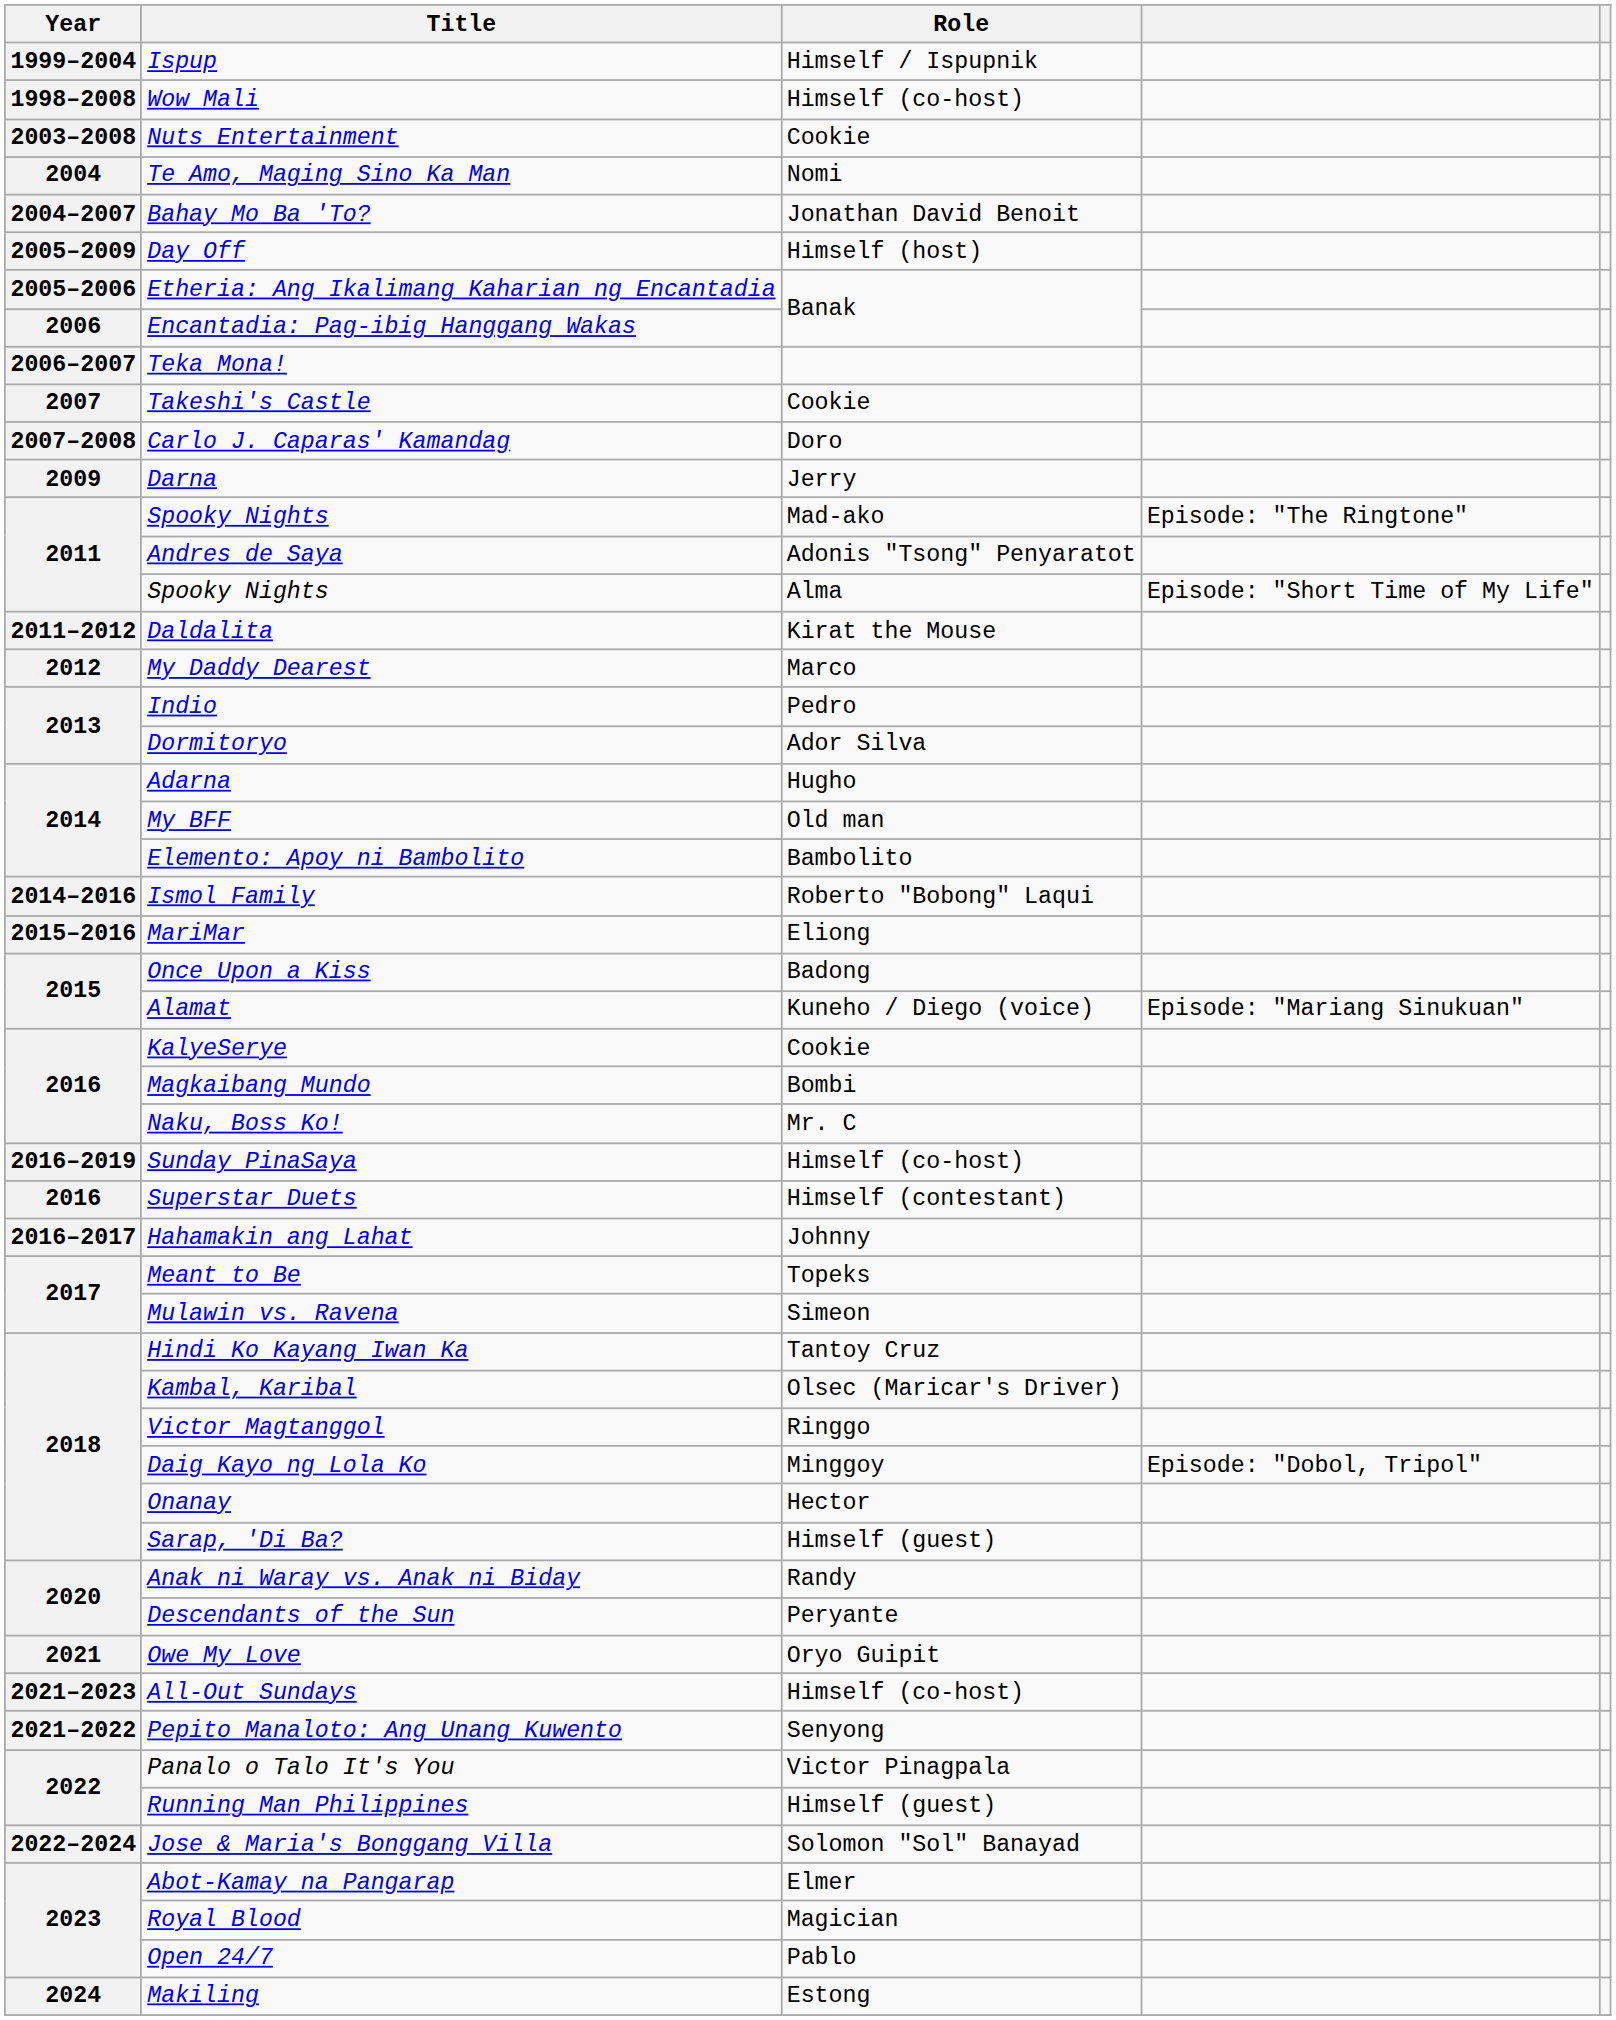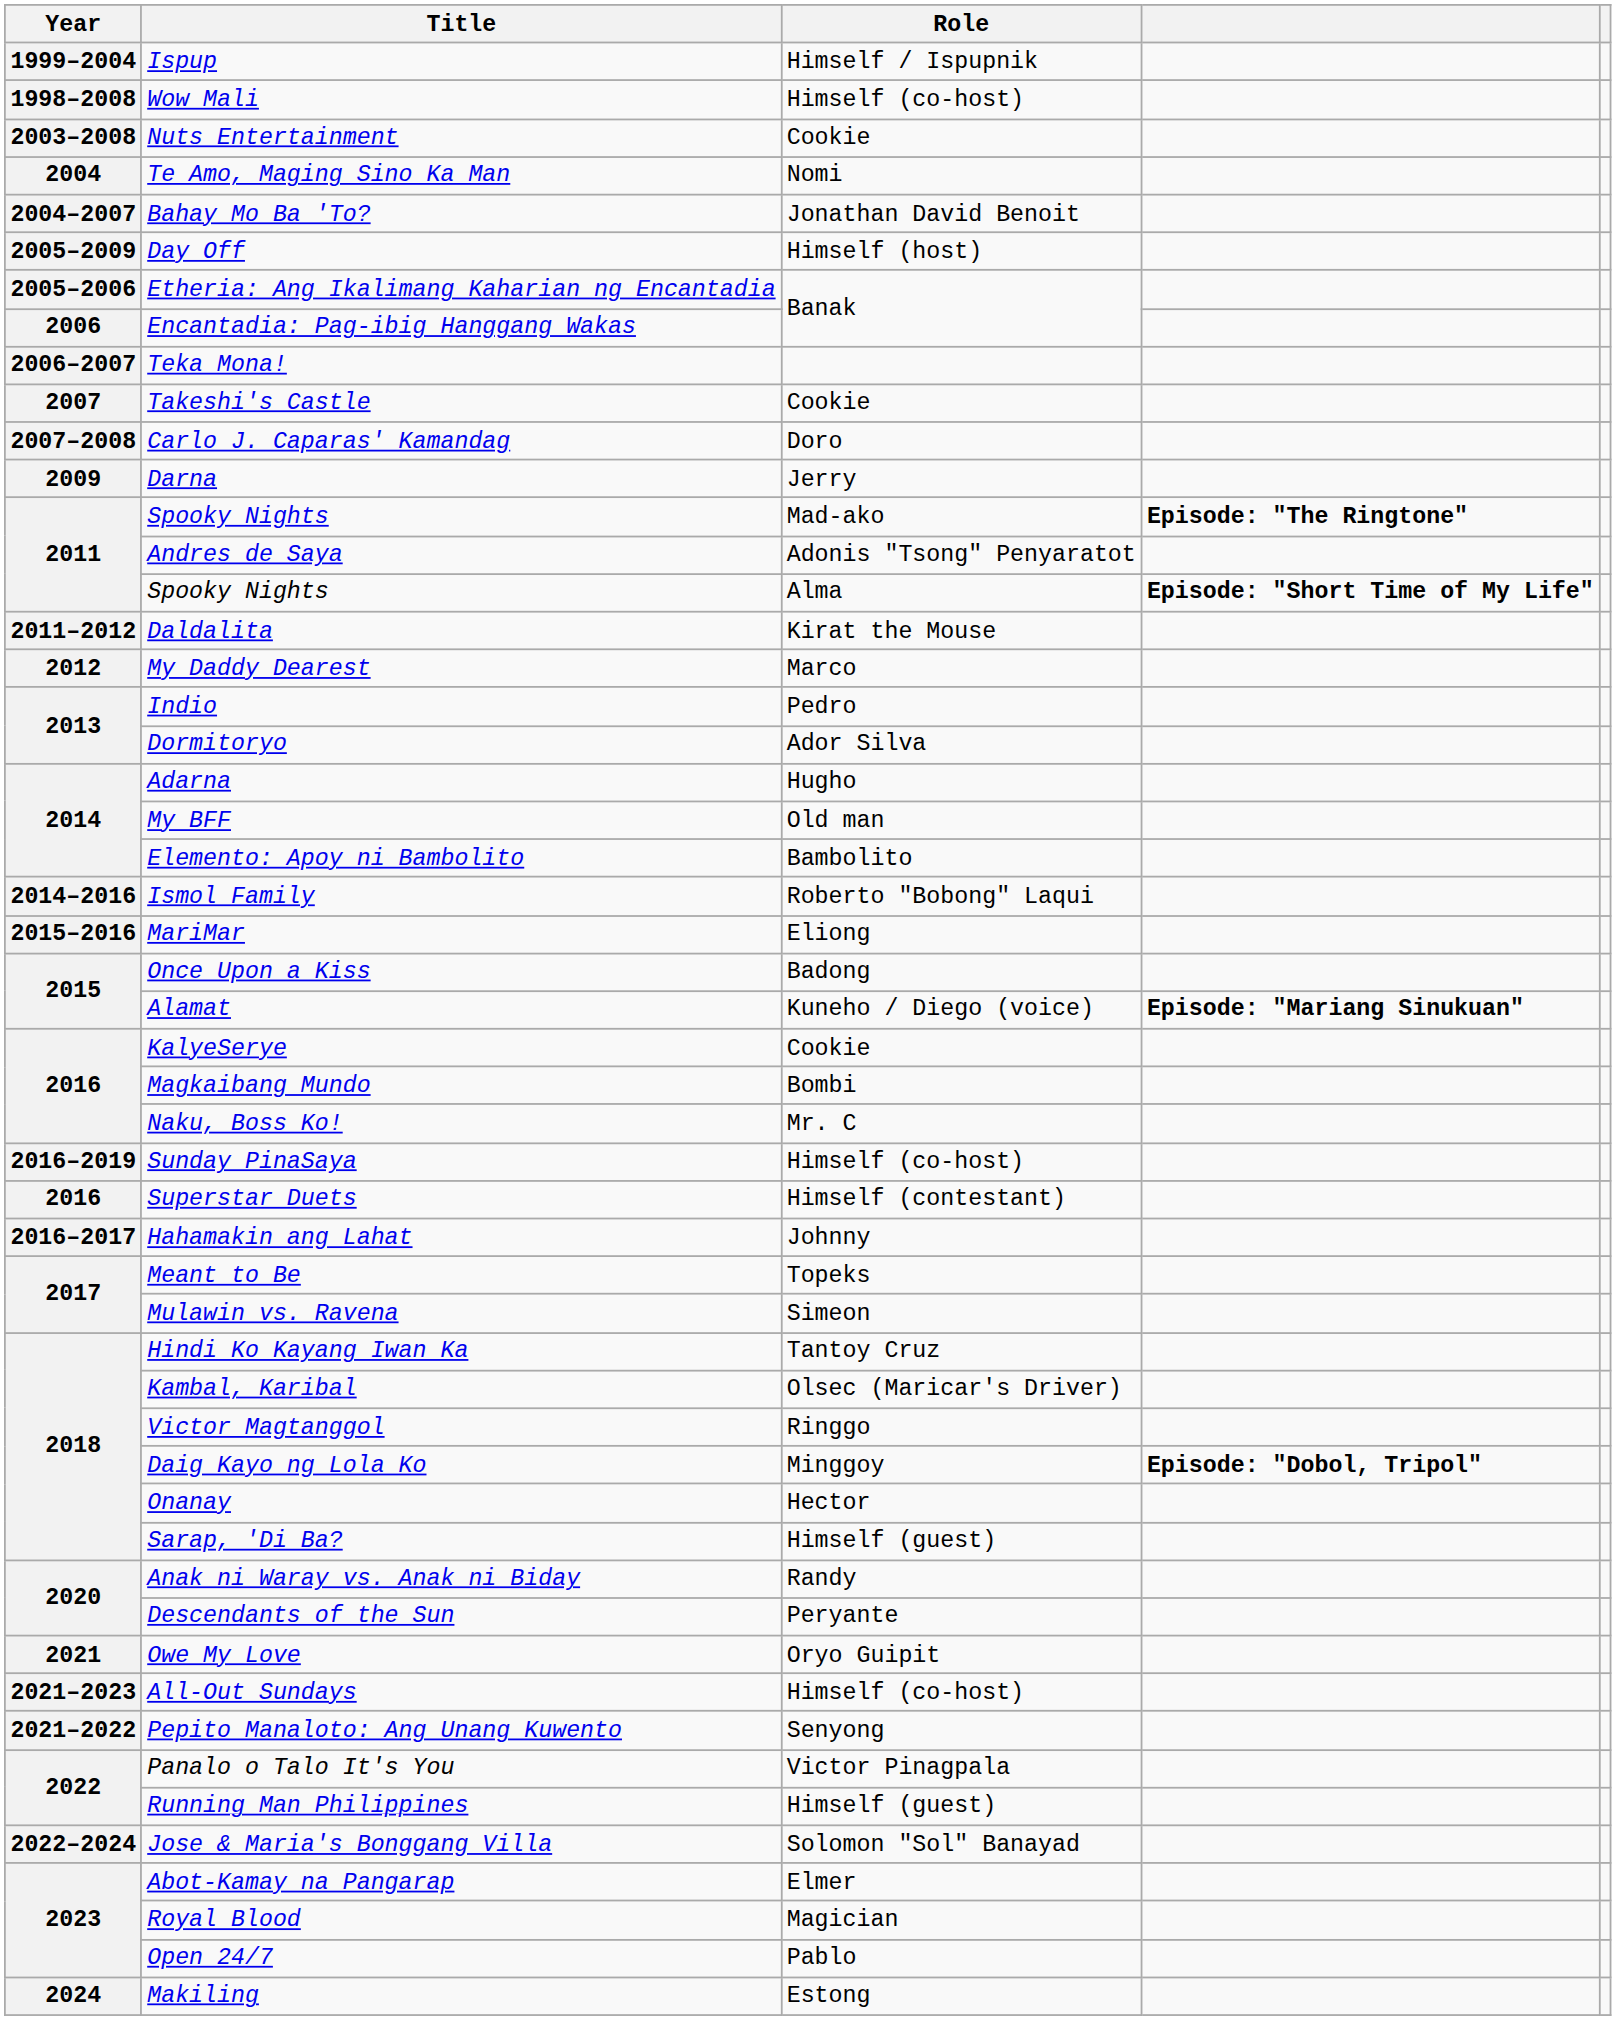(1307, 517) normal -> (1307, 517) bold
(1370, 593) normal -> (1370, 593) bold
(1335, 1010) normal -> (1335, 1010) bold
(1314, 1465) normal -> (1314, 1465) bold
